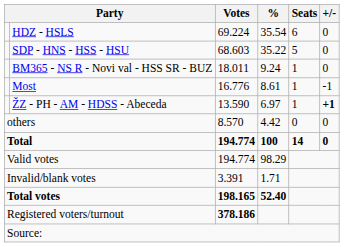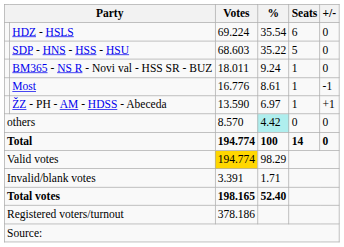(329, 104) bold -> (329, 104) normal
(270, 123) no background -> (270, 123) paleturquoise background
(236, 159) no background -> (236, 159) gold background
(236, 214) bold -> (236, 214) normal
